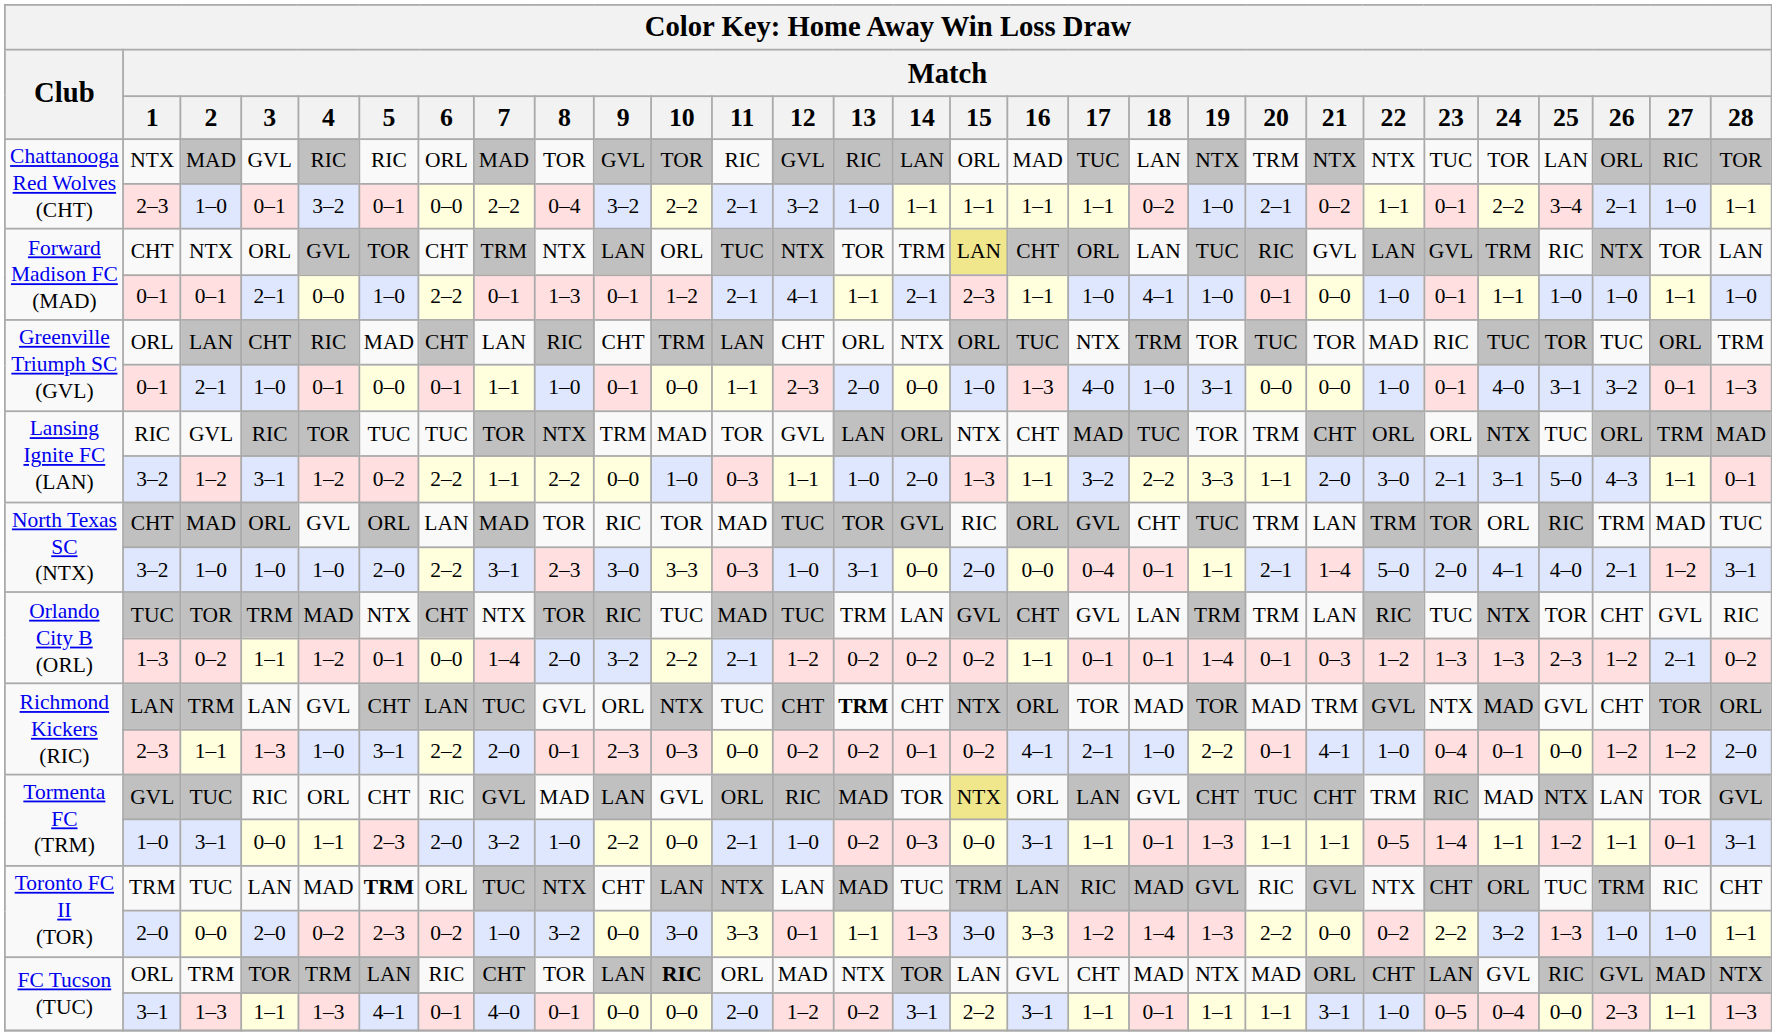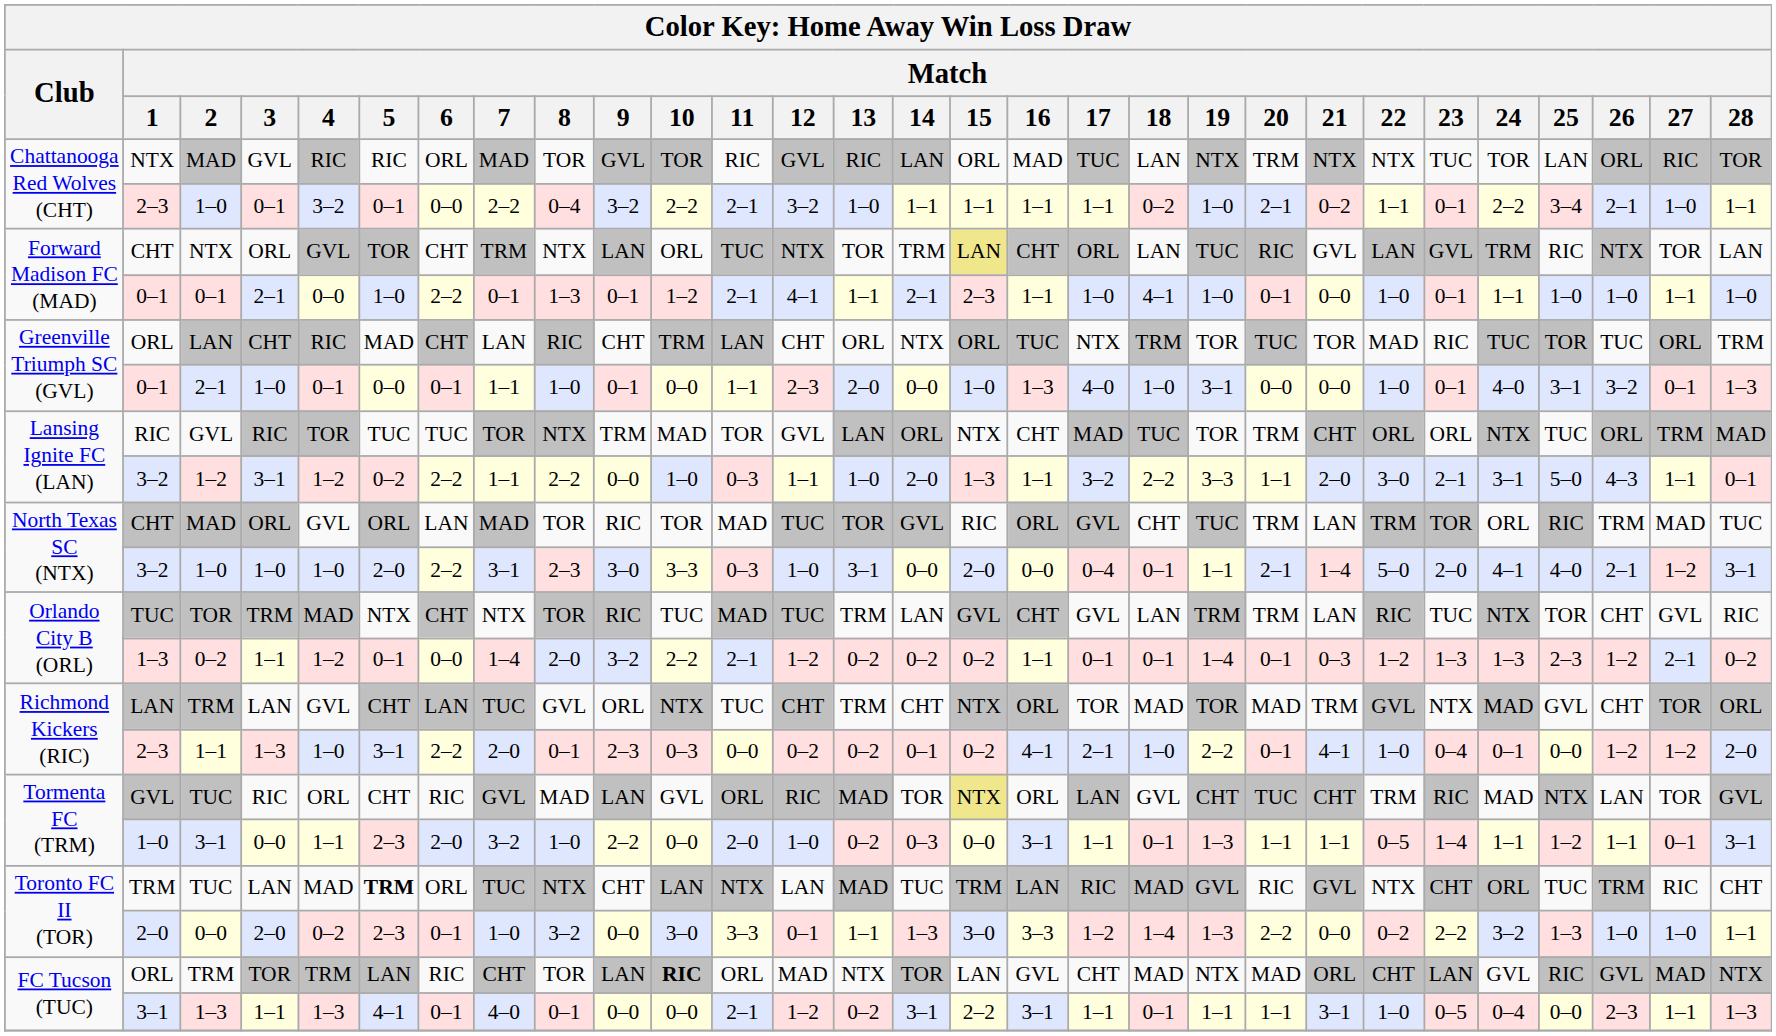(863, 705) bold -> (863, 705) normal
(742, 842) 2–1 -> (742, 842) 2–0
(446, 933) 0–2 -> (446, 933) 0–1
(742, 1011) 2–0 -> (742, 1011) 2–1
